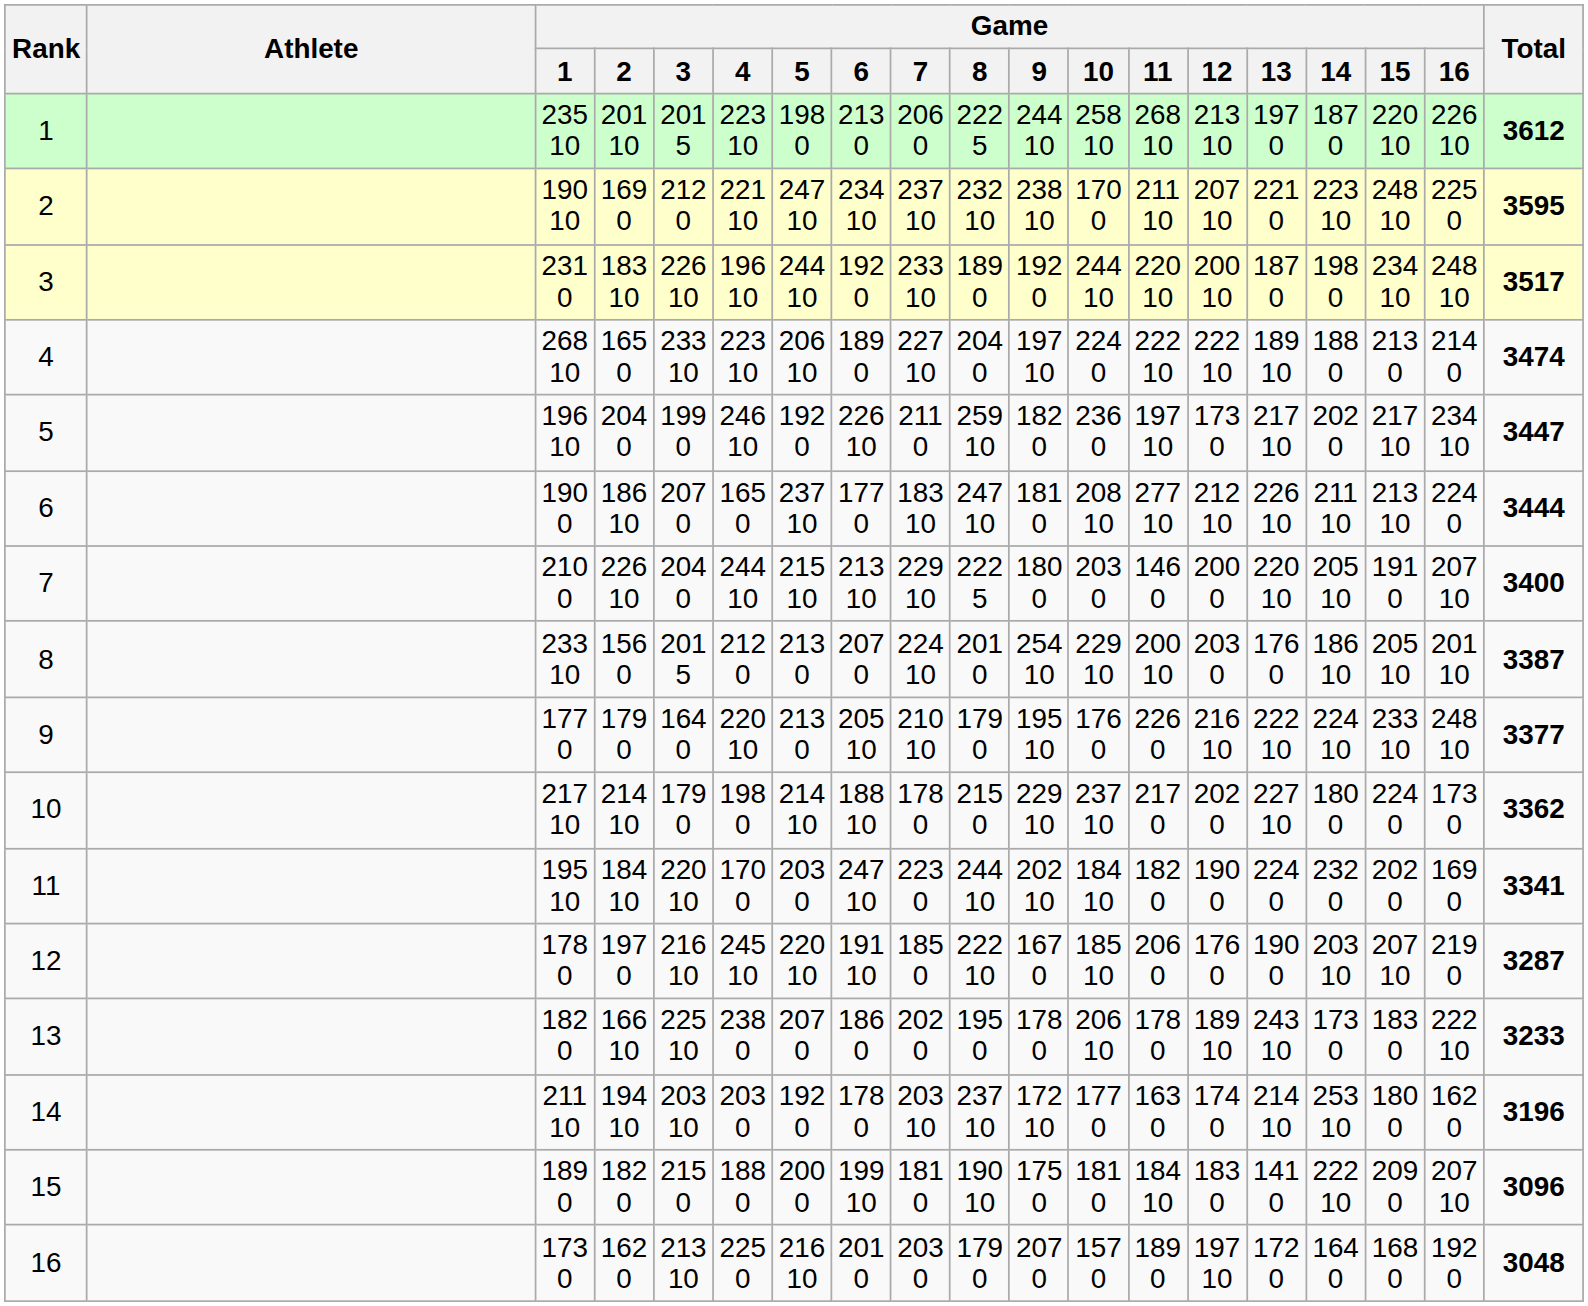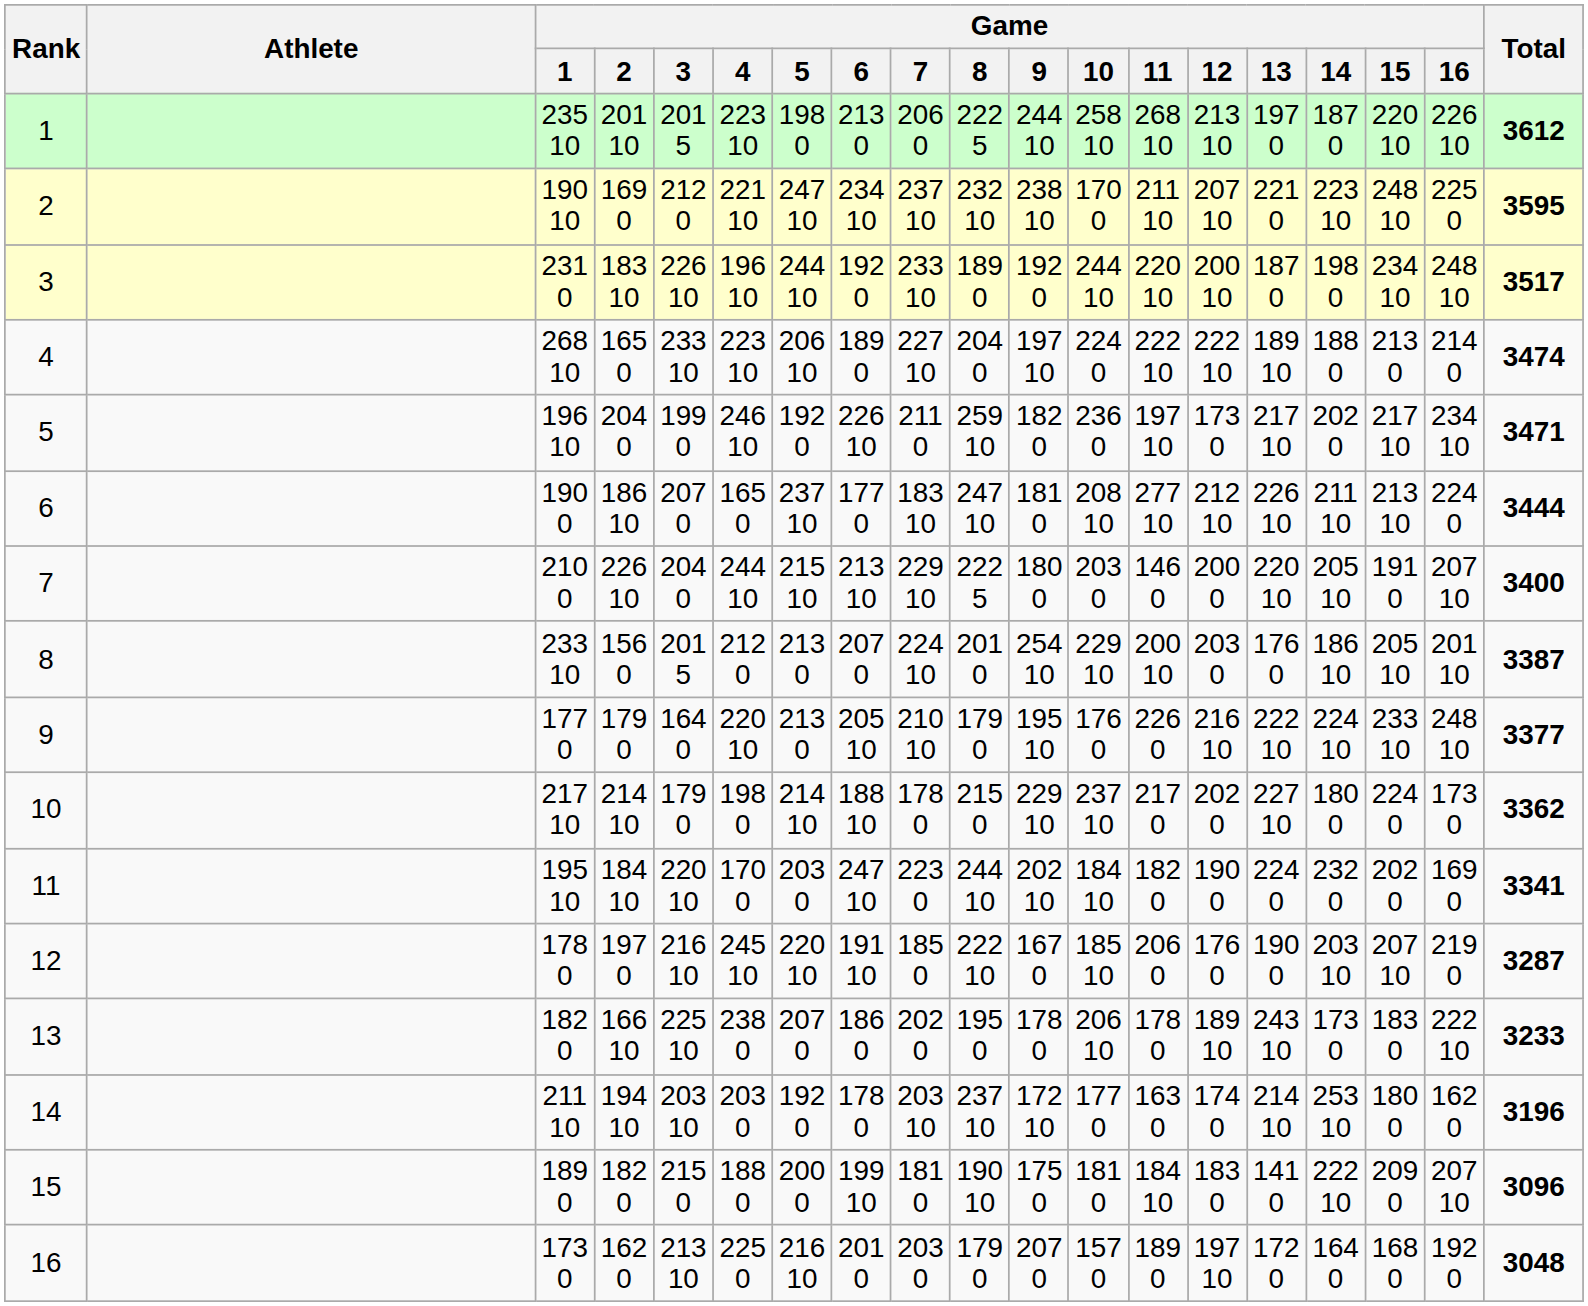(1534, 432) 3447 -> (1534, 432) 3471
